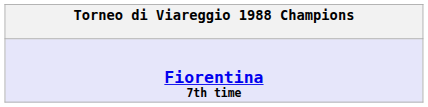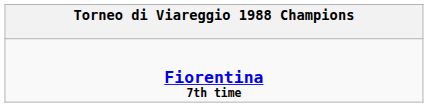(214, 84) lavender background -> (214, 84) no background
